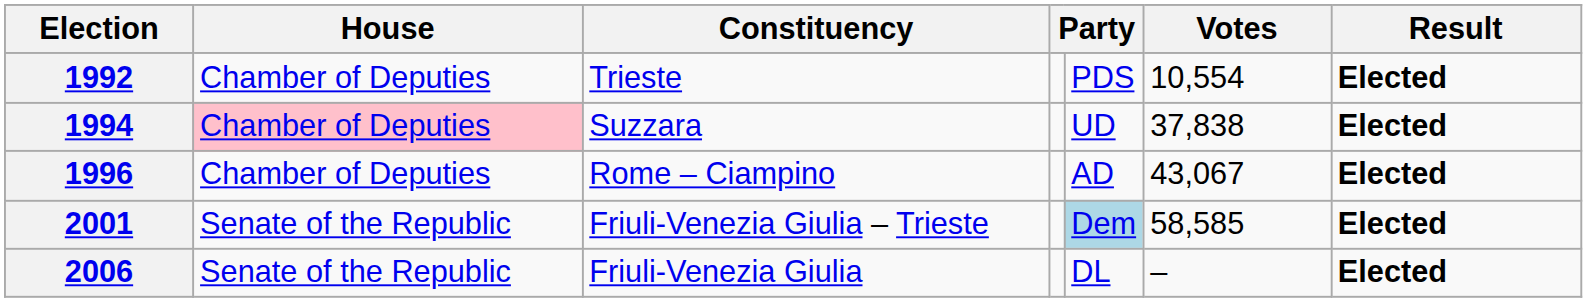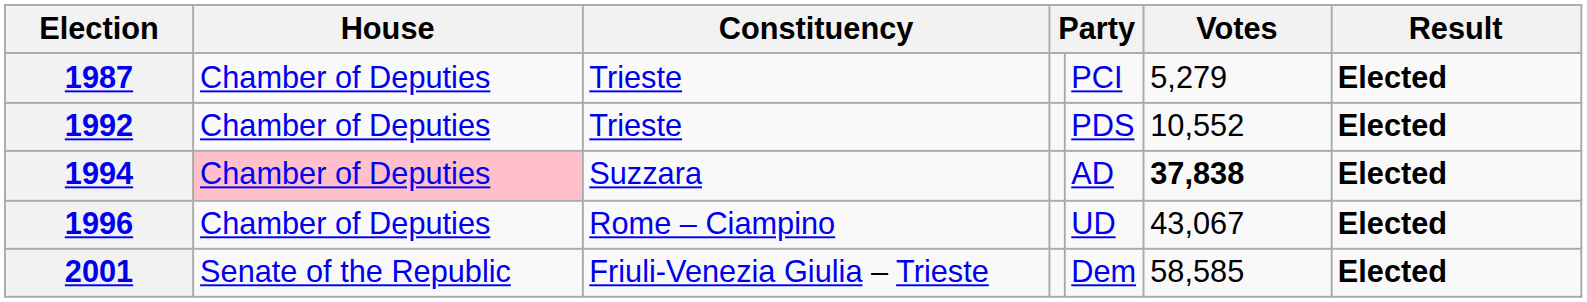+ row: (99, 77)
(1197, 77) 10,554 -> (1197, 126) 10,552
(1093, 126) UD -> (1093, 175) AD
(1197, 126) normal -> (1197, 175) bold
(1093, 175) AD -> (1093, 223) UD
(1104, 223) lightblue background -> (1104, 272) no background
- row: (99, 272)
